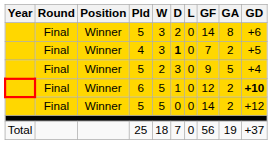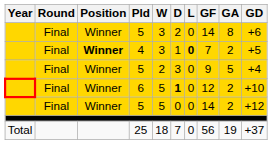(103, 50) normal -> (103, 50) bold
(178, 50) bold -> (178, 50) normal
(191, 50) normal -> (191, 50) bold
(178, 87) normal -> (178, 87) bold
(254, 87) bold -> (254, 87) normal
